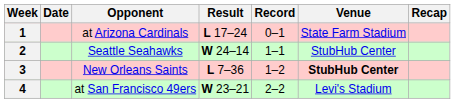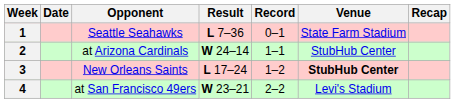(135, 32) at Arizona Cardinals -> (135, 32) Seattle Seahawks
(225, 32) L 17–24 -> (225, 32) L 7–36
(135, 51) Seattle Seahawks -> (135, 51) at Arizona Cardinals
(225, 70) L 7–36 -> (225, 70) L 17–24
